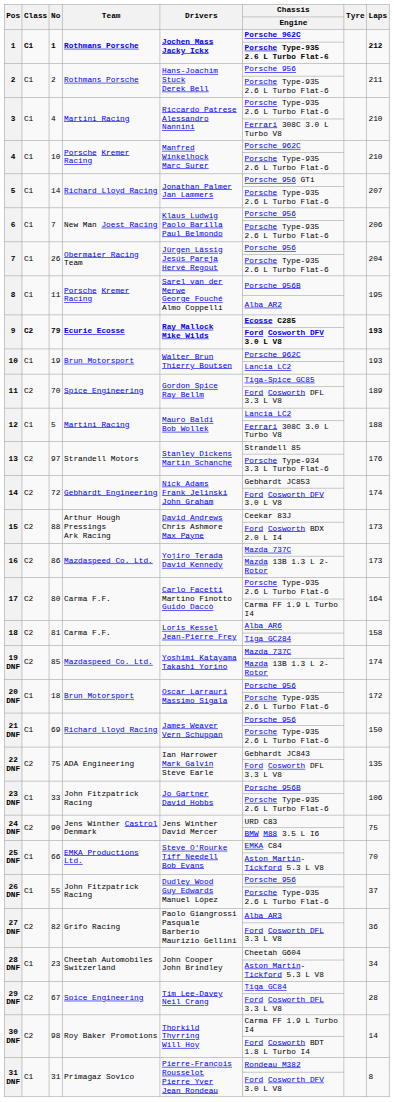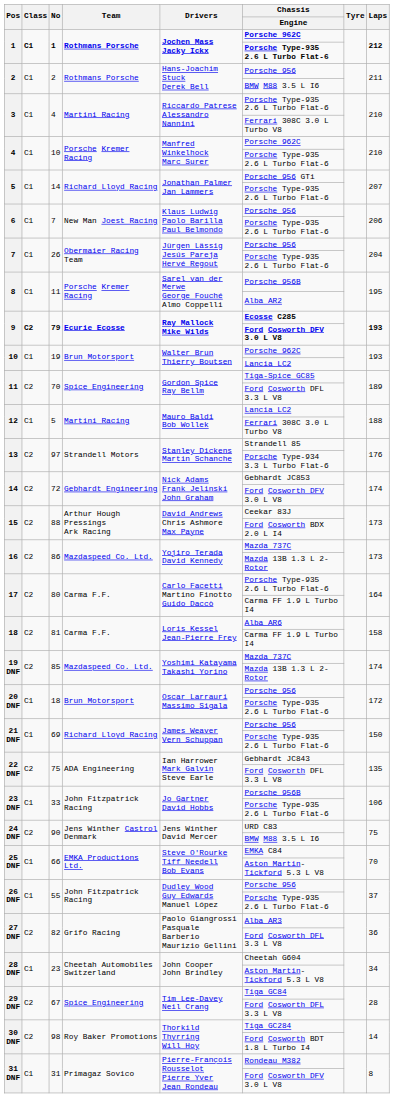(287, 87) Porsche Type-935 2.6 L Turbo Flat-6 -> (282, 86) BMW M88 3.5 L I6
(268, 640) Tiga GC284 -> (291, 640) Carma FF 1.9 L Turbo I4
(291, 1026) Carma FF 1.9 L Turbo I4 -> (268, 1027) Tiga GC284
